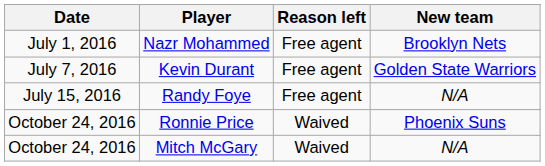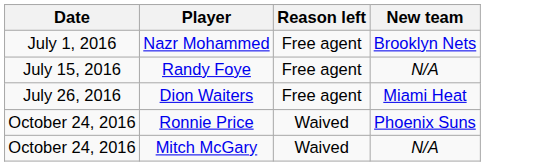- row: (206, 69)
+ row: (206, 95)
